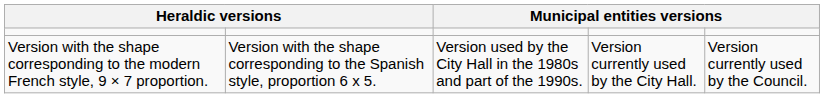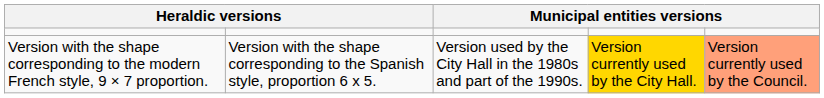(644, 64) no background -> (644, 64) gold background
(758, 64) no background -> (758, 64) lightsalmon background
